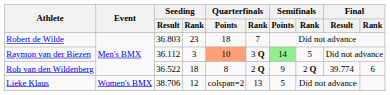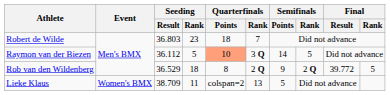(194, 54) 3 -> (194, 54) 5
(283, 54) lightgreen background -> (283, 54) no background
(168, 69) 36.522 -> (168, 69) 36.529
(342, 69) 39.774 -> (342, 69) 39.772
(373, 69) 6 -> (373, 69) 5
(168, 83) 38.706 -> (168, 83) 38.709
(194, 83) 12 -> (194, 83) 11
